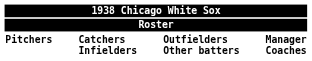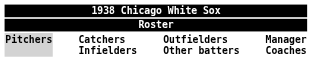(29, 39) no background -> (29, 39) lightgrey background
